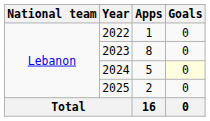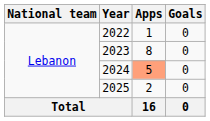(149, 70) no background -> (149, 70) lightsalmon background
(185, 70) lightyellow background -> (185, 70) no background
